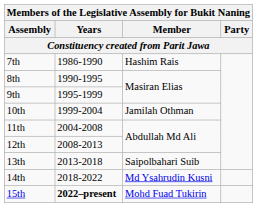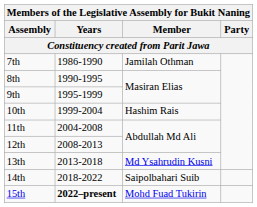(152, 62) Hashim Rais -> (159, 62) Jamilah Othman
(159, 111) Jamilah Othman -> (152, 111) Hashim Rais
(162, 161) Saipolbahari Suib -> (169, 161) Md Ysahrudin Kusni
(169, 177) Md Ysahrudin Kusni -> (162, 177) Saipolbahari Suib
